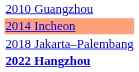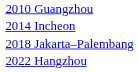(40, 26) lightsalmon background -> (40, 26) no background
(48, 61) bold -> (46, 61) normal
